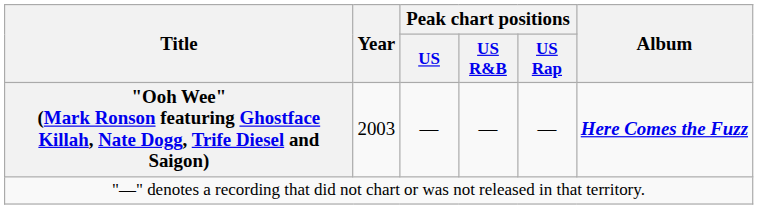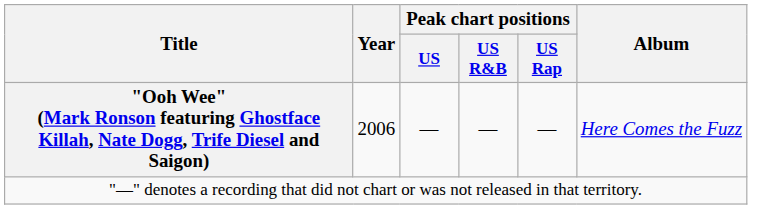(376, 129) 2003 -> (376, 129) 2006
(664, 129) bold -> (661, 129) normal
